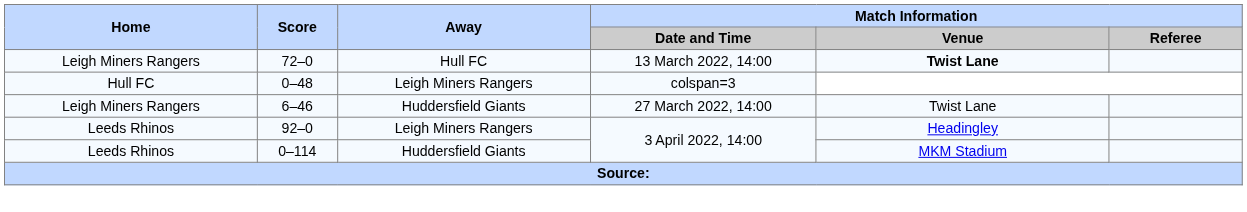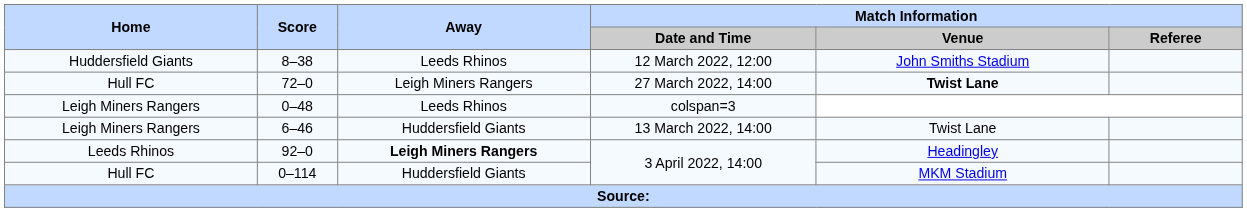+ row: (297, 61)
(131, 61) Leigh Miners Rangers -> (131, 83) Hull FC
(464, 61) Hull FC -> (464, 83) Leigh Miners Rangers
(703, 61) 13 March 2022, 14:00 -> (703, 83) 27 March 2022, 14:00
(131, 83) Hull FC -> (131, 106) Leigh Miners Rangers
(464, 83) Leigh Miners Rangers -> (464, 106) Leeds Rhinos
(703, 106) 27 March 2022, 14:00 -> (703, 128) 13 March 2022, 14:00
(464, 128) normal -> (464, 151) bold
(131, 151) Leeds Rhinos -> (131, 174) Hull FC
